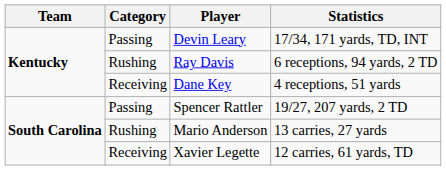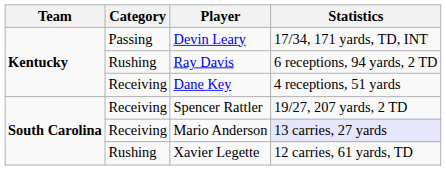(130, 107) Passing -> (138, 107) Receiving
(132, 130) Rushing -> (138, 130) Receiving
(331, 130) no background -> (331, 130) lavender background
(138, 153) Receiving -> (132, 153) Rushing
